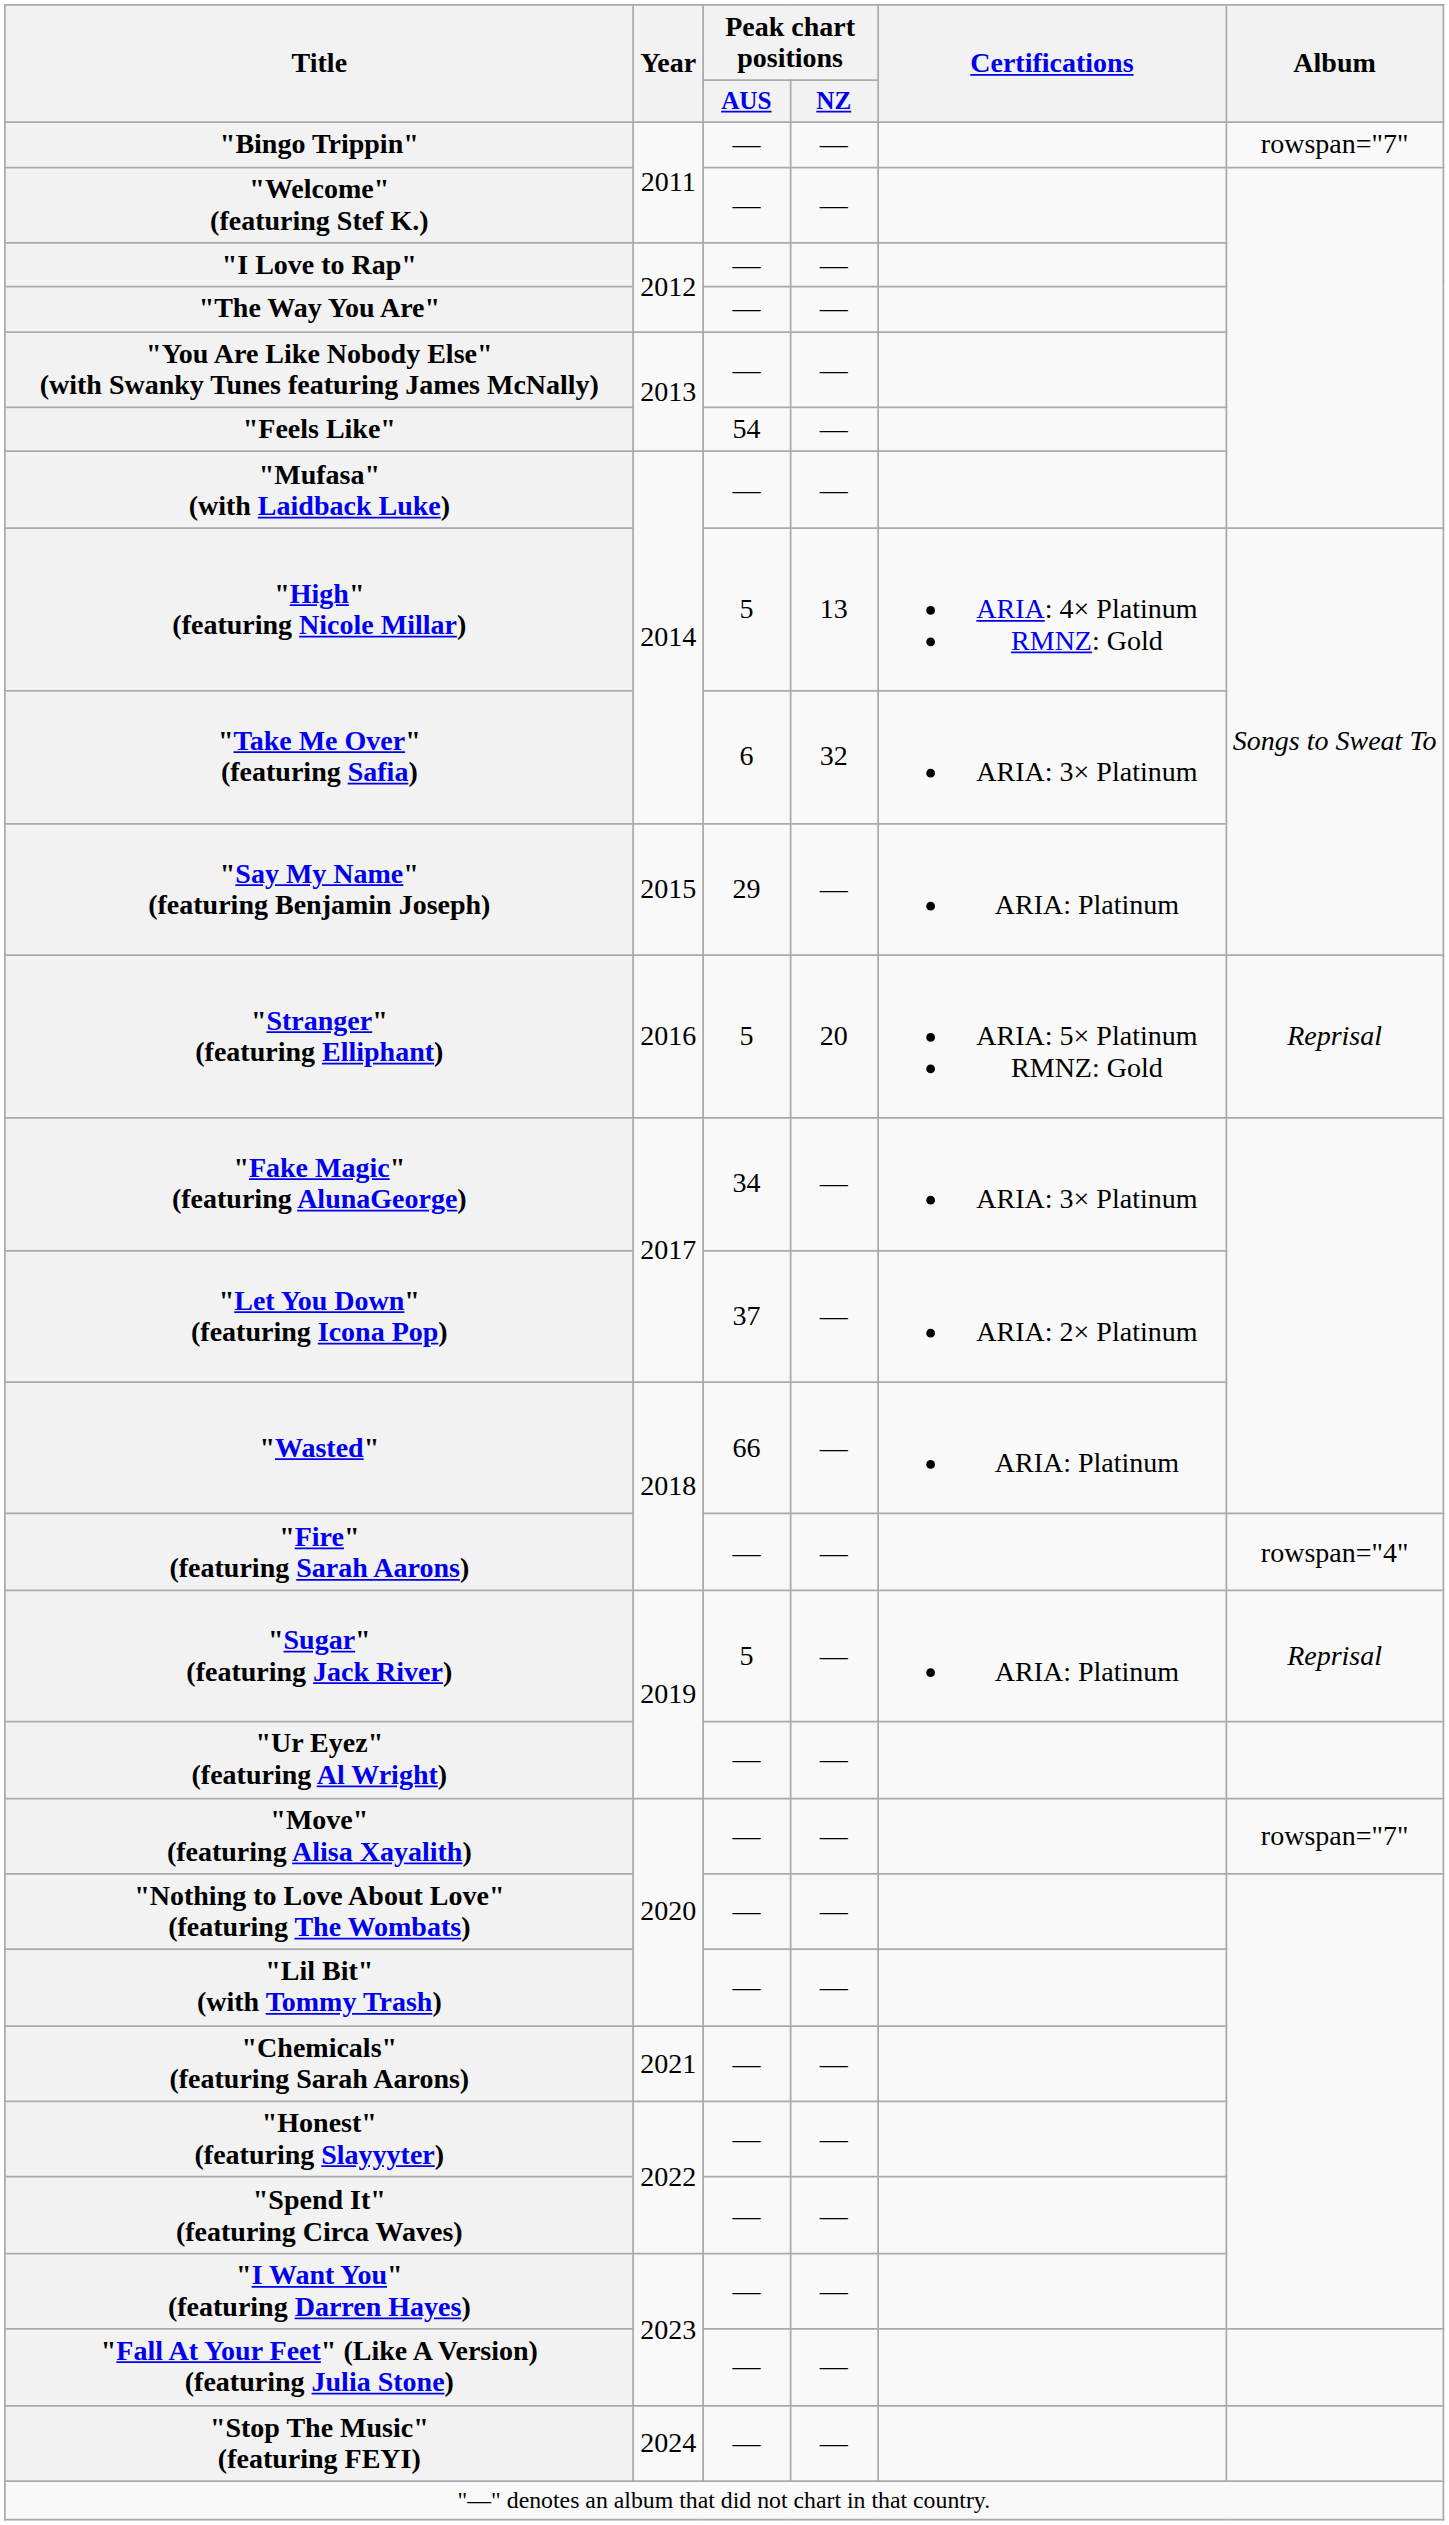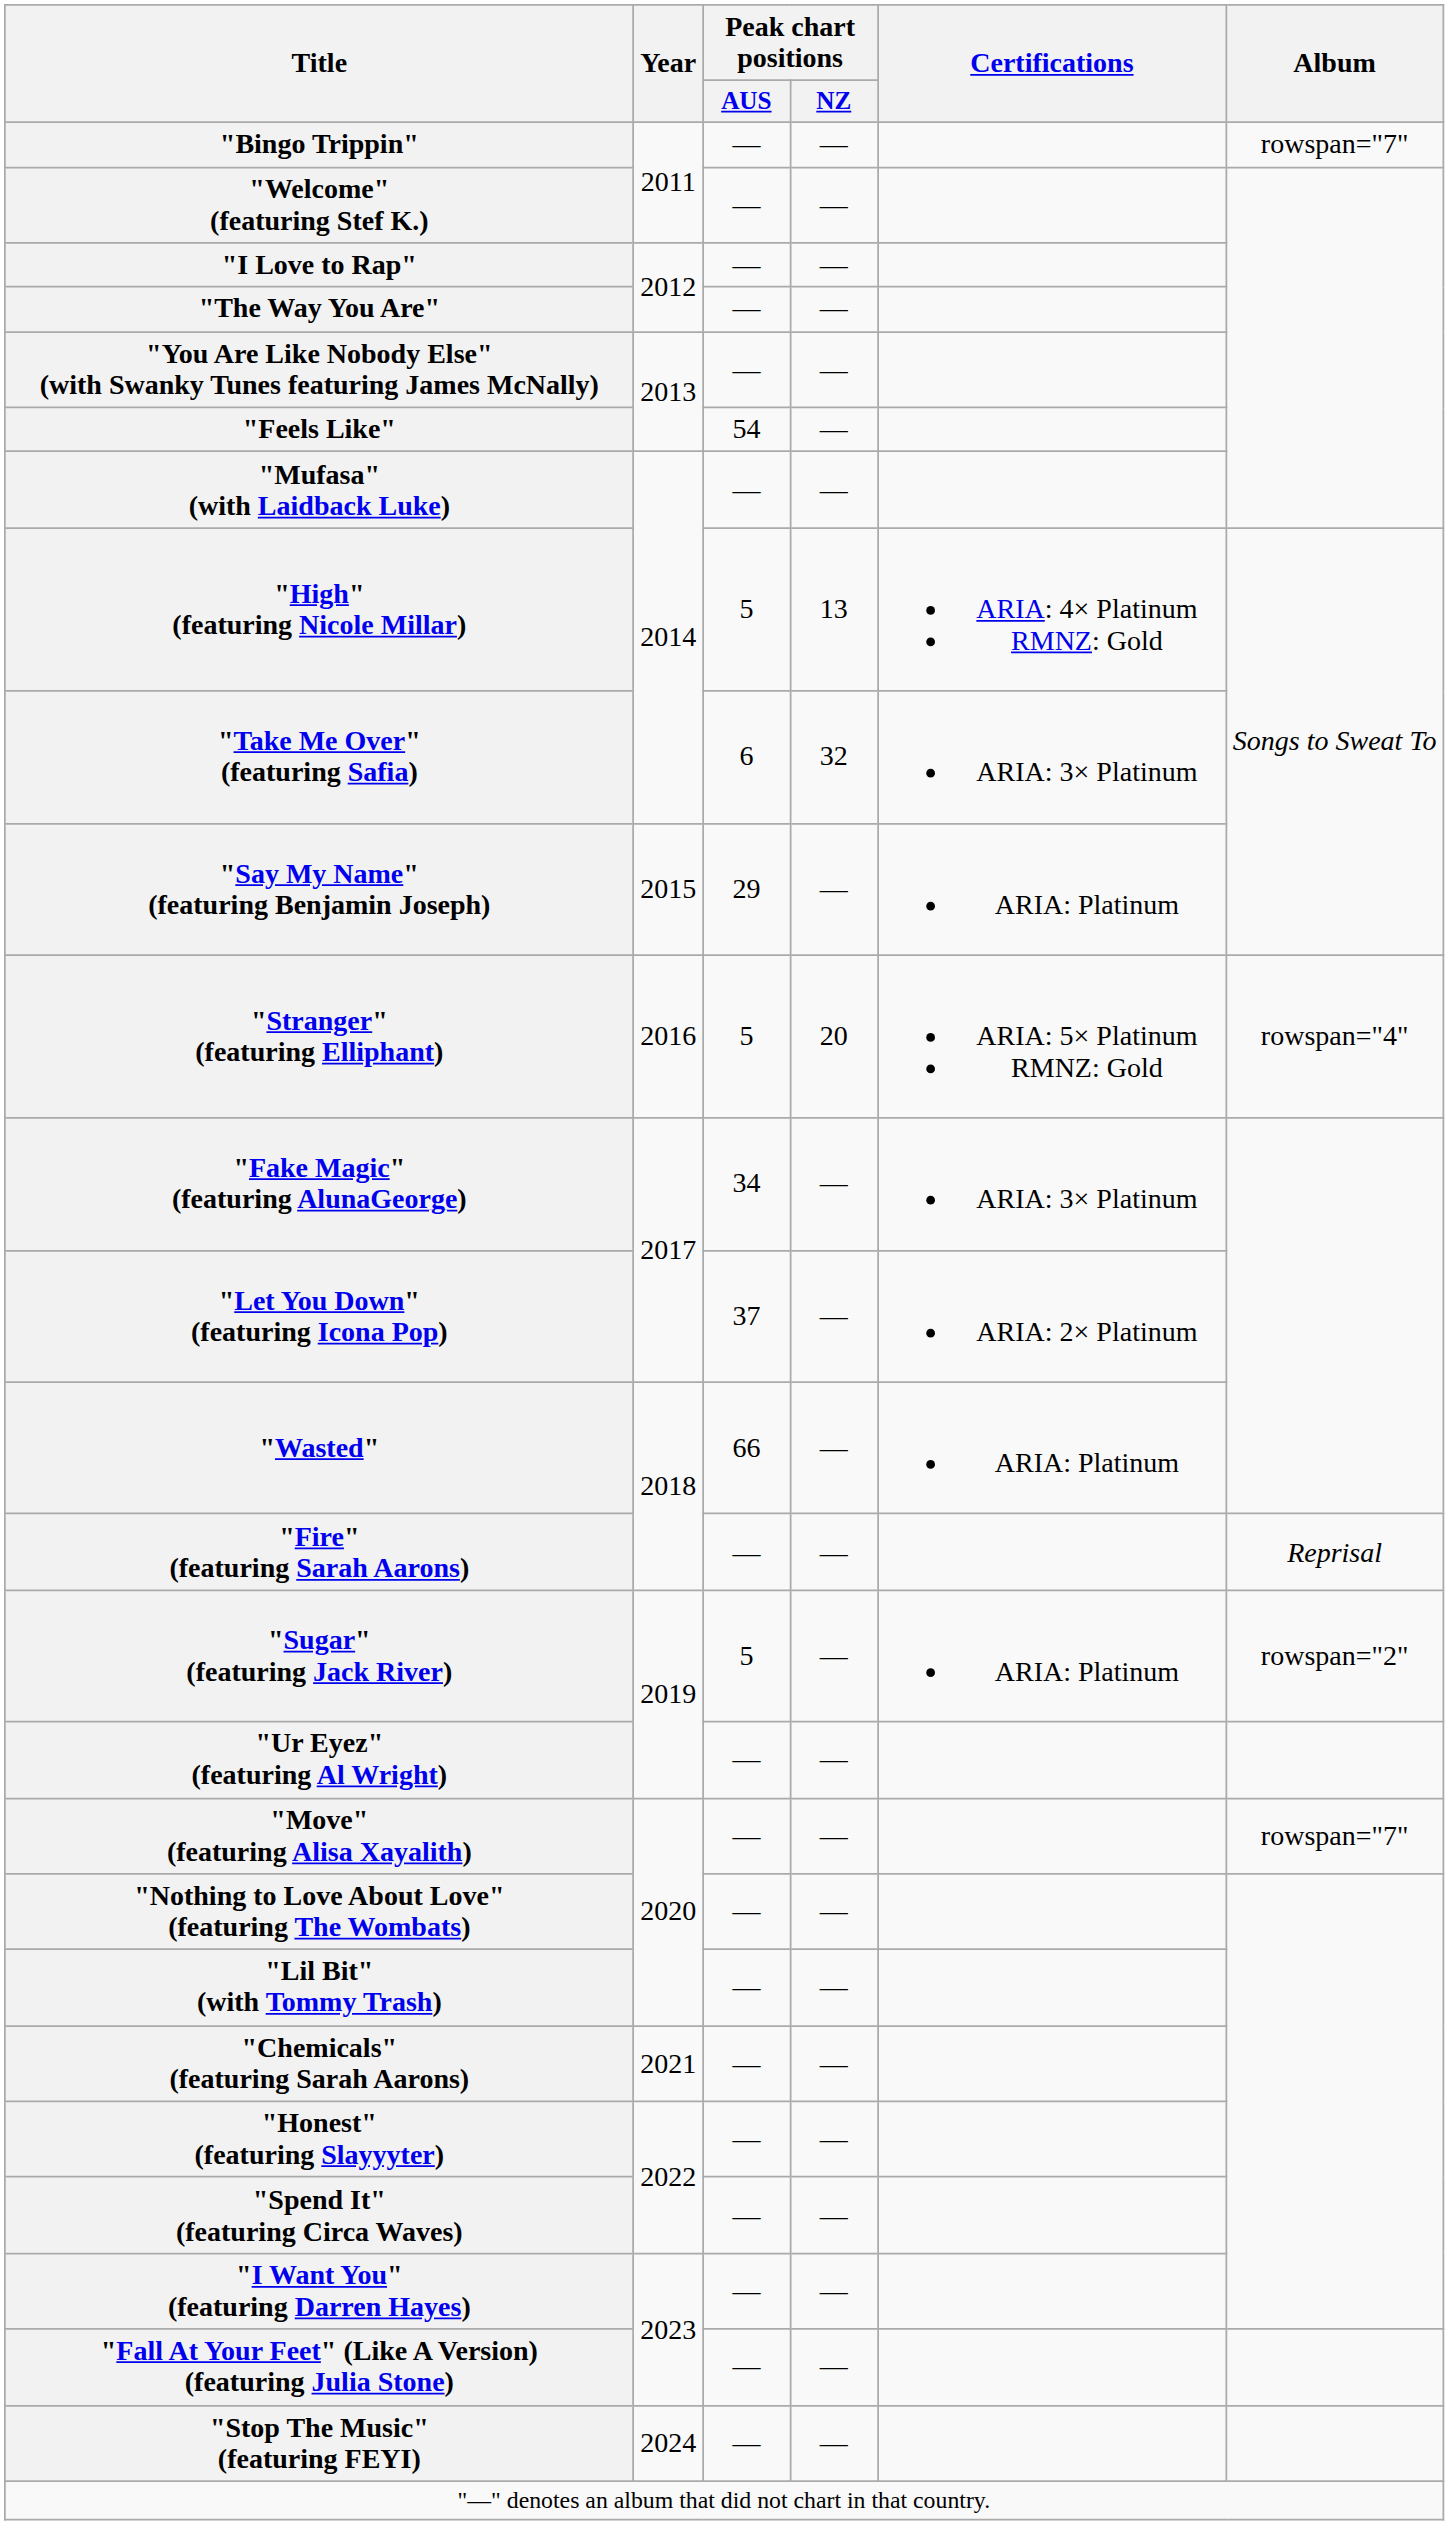(1335, 1036) Reprisal -> (1335, 1036) rowspan="4"
(1335, 1551) rowspan="4" -> (1335, 1551) Reprisal
(1335, 1655) Reprisal -> (1335, 1655) rowspan="2"
